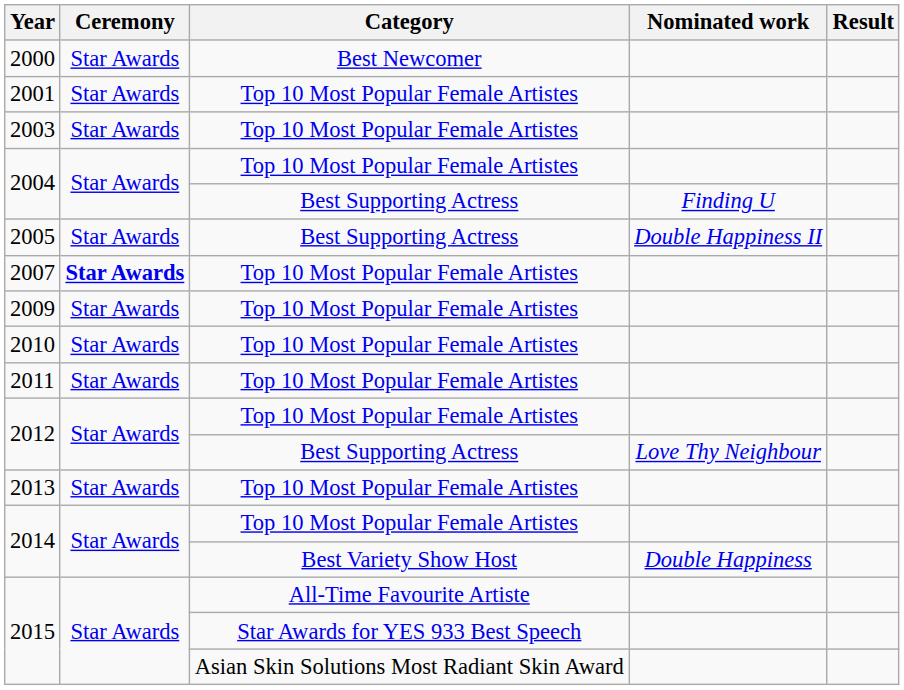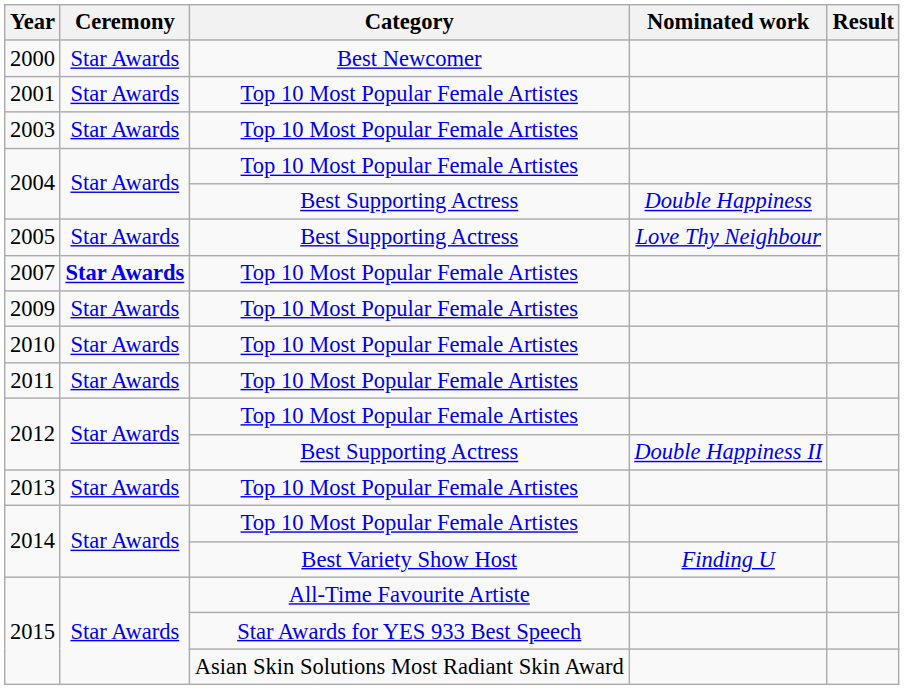(728, 201) Finding U -> (728, 201) Double Happiness
(728, 237) Double Happiness II -> (728, 237) Love Thy Neighbour
(728, 451) Love Thy Neighbour -> (728, 451) Double Happiness II
(728, 559) Double Happiness -> (728, 559) Finding U
